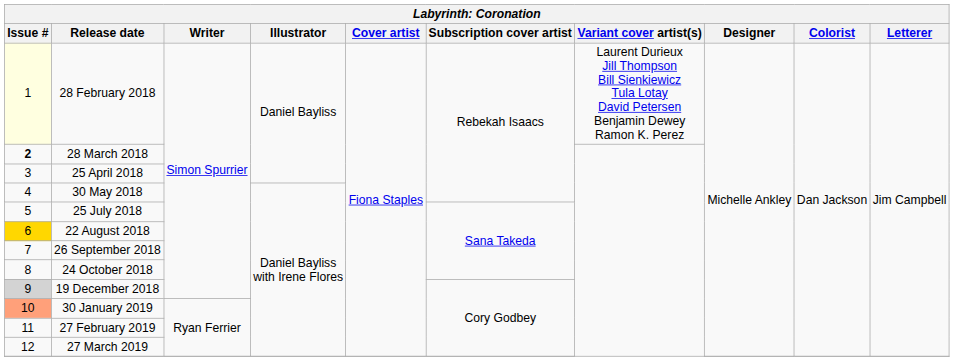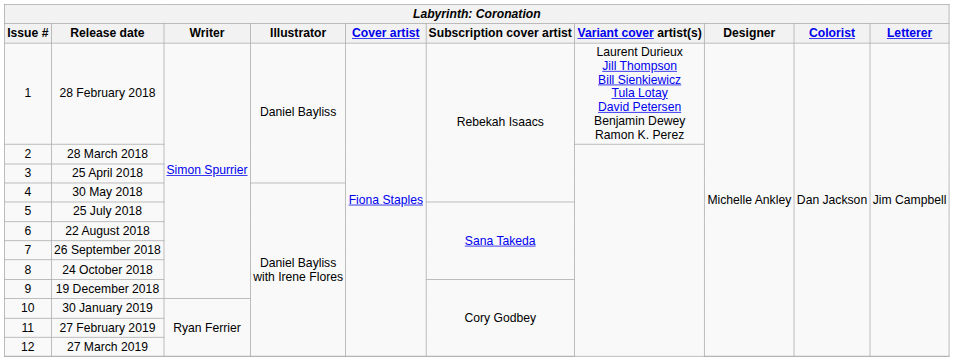(28, 93) lightyellow background -> (28, 93) no background
(28, 154) bold -> (28, 154) normal
(28, 231) gold background -> (28, 231) no background
(28, 289) lightgrey background -> (28, 289) no background
(28, 308) lightsalmon background -> (28, 308) no background
